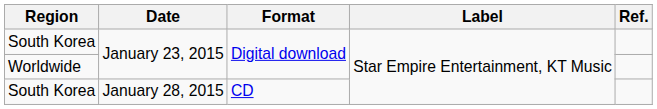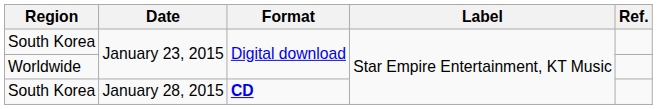(242, 91) normal -> (242, 91) bold
